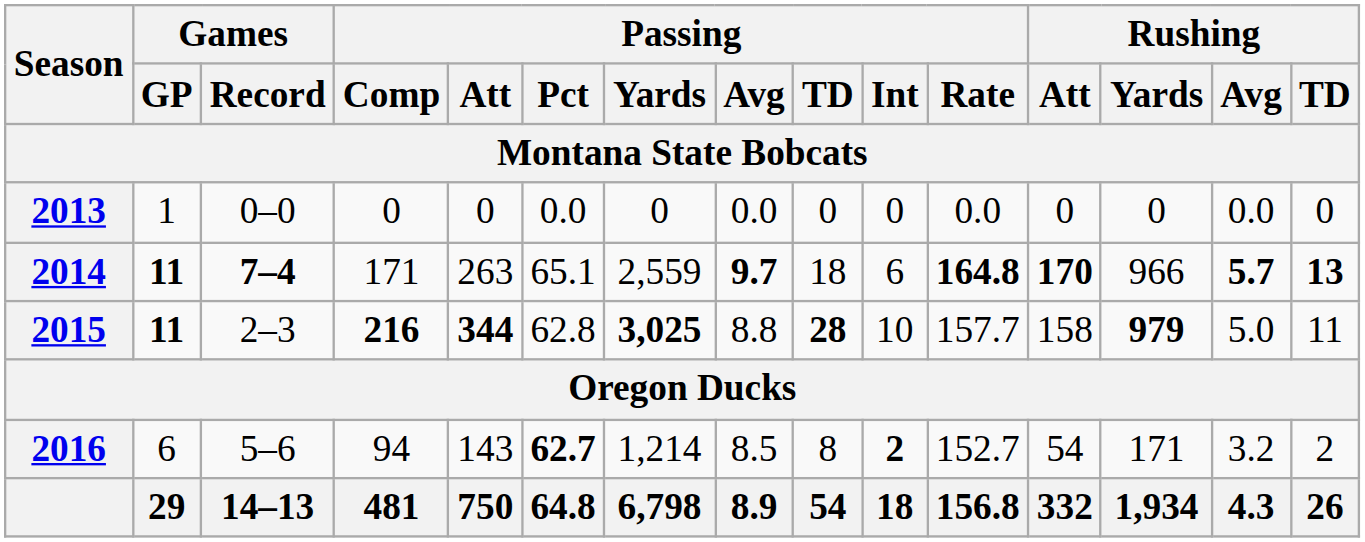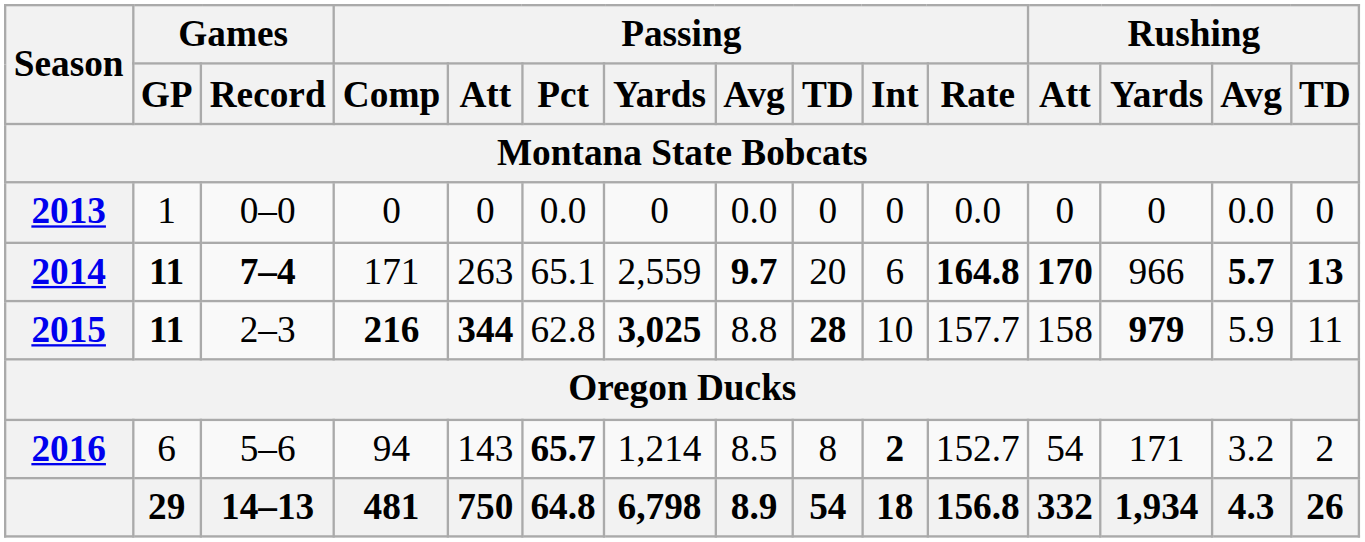(828, 270) 18 -> (828, 270) 20
(1251, 329) 5.0 -> (1251, 329) 5.9
(563, 447) 62.7 -> (563, 447) 65.7
